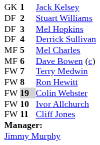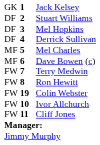(25, 93) lightgrey background -> (25, 93) no background
